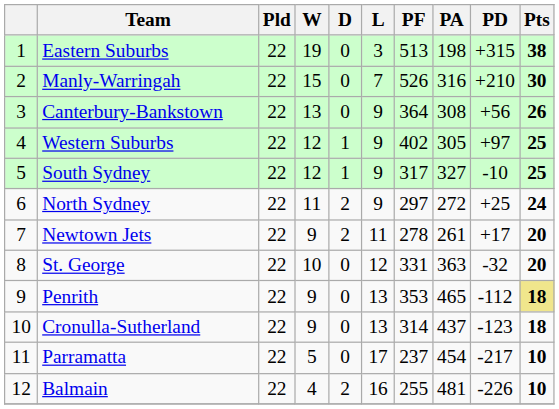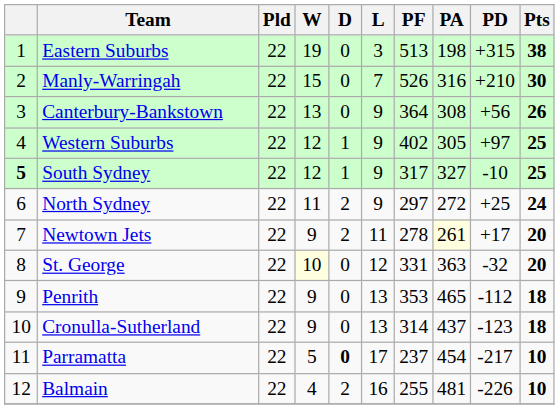(21, 173) normal -> (21, 173) bold
(452, 234) no background -> (452, 234) lightyellow background
(312, 265) no background -> (312, 265) lightyellow background
(537, 296) khaki background -> (537, 296) no background
(345, 357) normal -> (345, 357) bold
